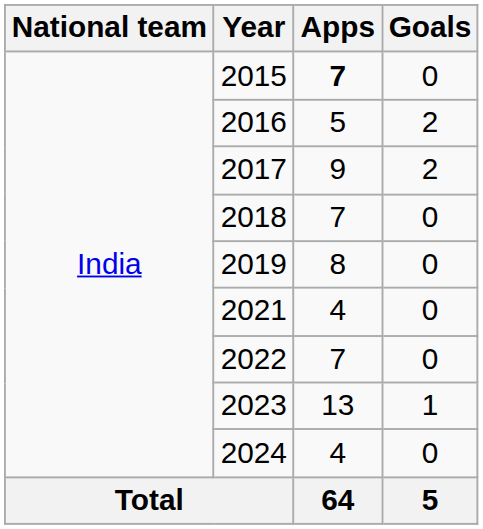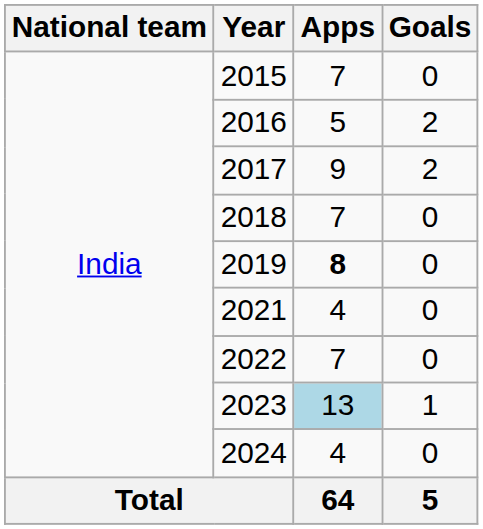(338, 75) bold -> (338, 75) normal
(338, 264) normal -> (338, 264) bold
(338, 405) no background -> (338, 405) lightblue background
